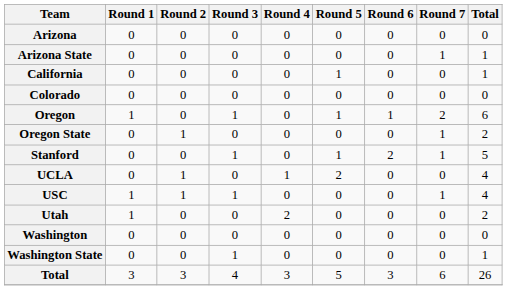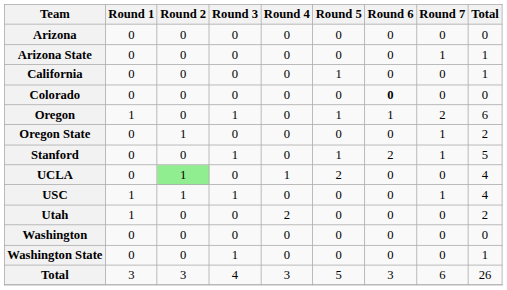(391, 94) normal -> (391, 94) bold
(183, 174) no background -> (183, 174) lightgreen background
